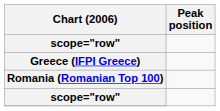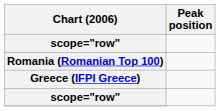rows swapped: (85, 61) <-> (85, 79)
